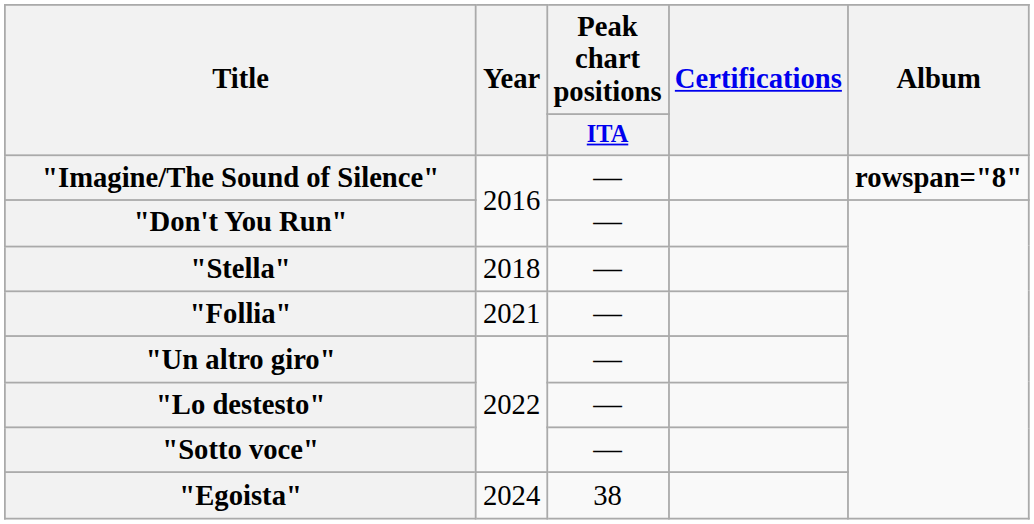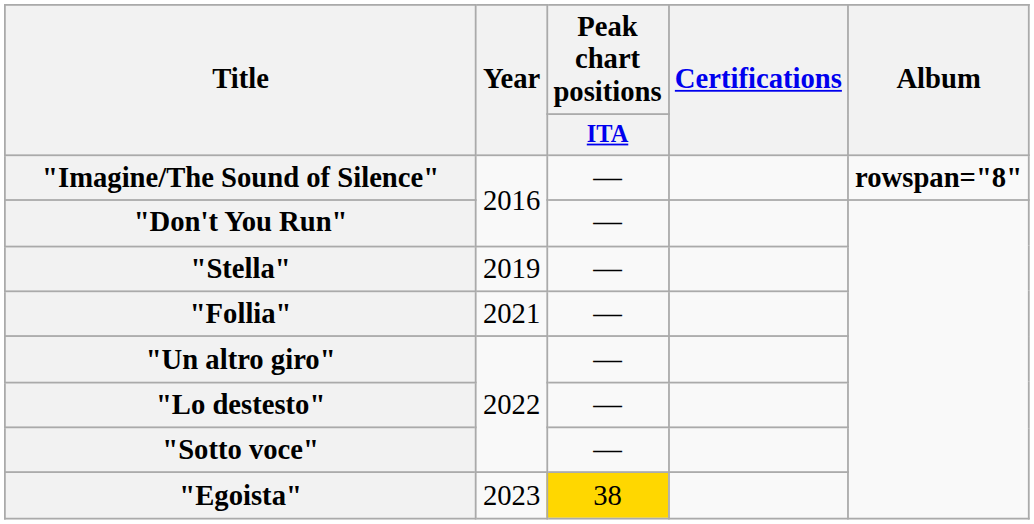(512, 268) 2018 -> (512, 268) 2019
(512, 495) 2024 -> (512, 495) 2023
(608, 495) no background -> (608, 495) gold background
